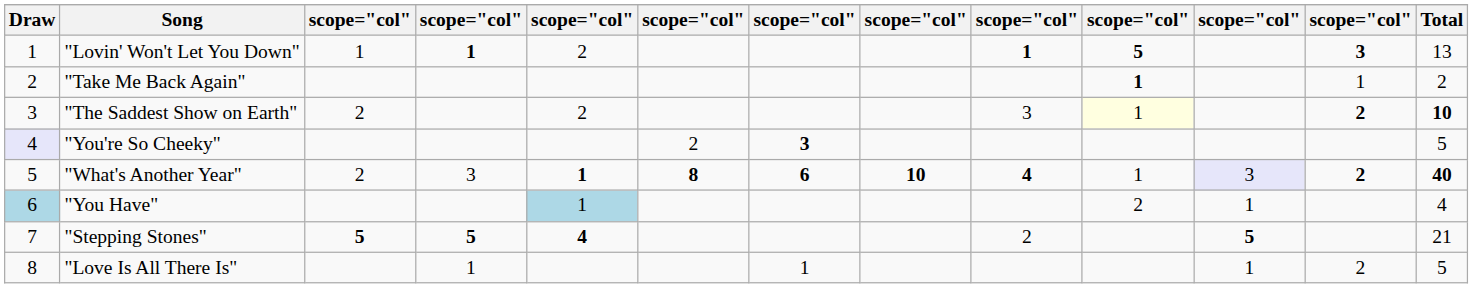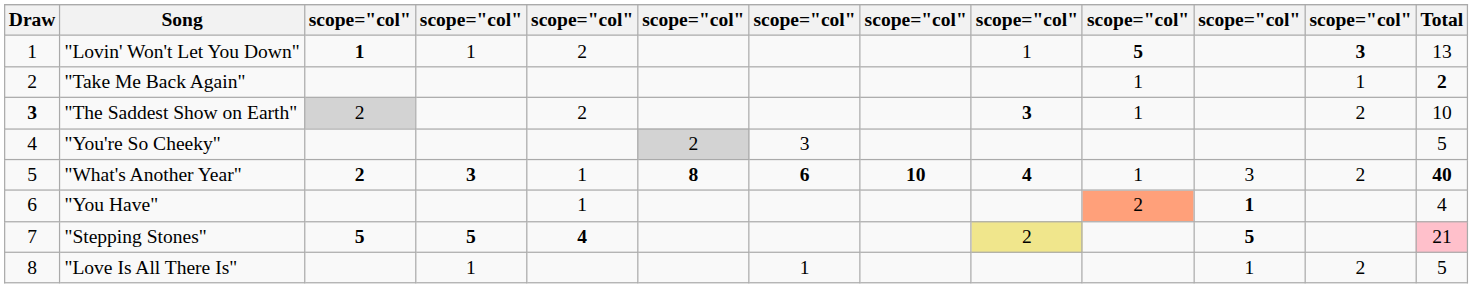(360, 50) normal -> (360, 50) bold
(471, 50) bold -> (471, 50) normal
(1027, 50) bold -> (1027, 50) normal
(1138, 81) bold -> (1138, 81) normal
(1442, 81) normal -> (1442, 81) bold
(32, 112) normal -> (32, 112) bold
(360, 112) no background -> (360, 112) lightgrey background
(1027, 112) normal -> (1027, 112) bold
(1138, 112) lightyellow background -> (1138, 112) no background
(1360, 112) bold -> (1360, 112) normal
(1442, 112) bold -> (1442, 112) normal
(32, 143) lavender background -> (32, 143) no background
(693, 143) no background -> (693, 143) lightgrey background
(805, 143) bold -> (805, 143) normal
(360, 174) normal -> (360, 174) bold
(471, 174) normal -> (471, 174) bold
(582, 174) bold -> (582, 174) normal
(1249, 174) lavender background -> (1249, 174) no background
(1360, 174) bold -> (1360, 174) normal
(32, 205) lightblue background -> (32, 205) no background
(582, 205) lightblue background -> (582, 205) no background
(1138, 205) no background -> (1138, 205) lightsalmon background
(1249, 205) normal -> (1249, 205) bold
(1027, 236) no background -> (1027, 236) khaki background
(1442, 236) no background -> (1442, 236) pink background
